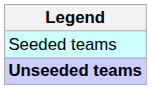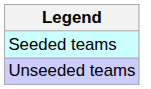(75, 71) bold -> (72, 71) normal
